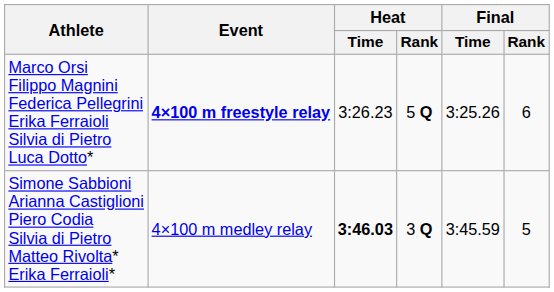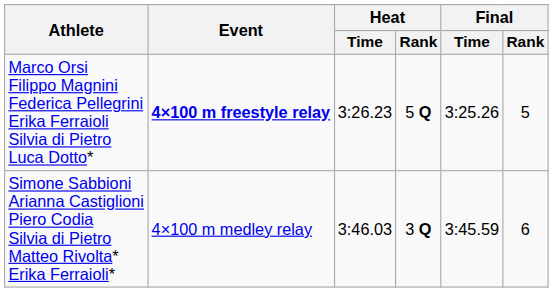(526, 113) 6 -> (525, 113) 5
(365, 229) bold -> (365, 229) normal
(526, 229) 5 -> (525, 229) 6
